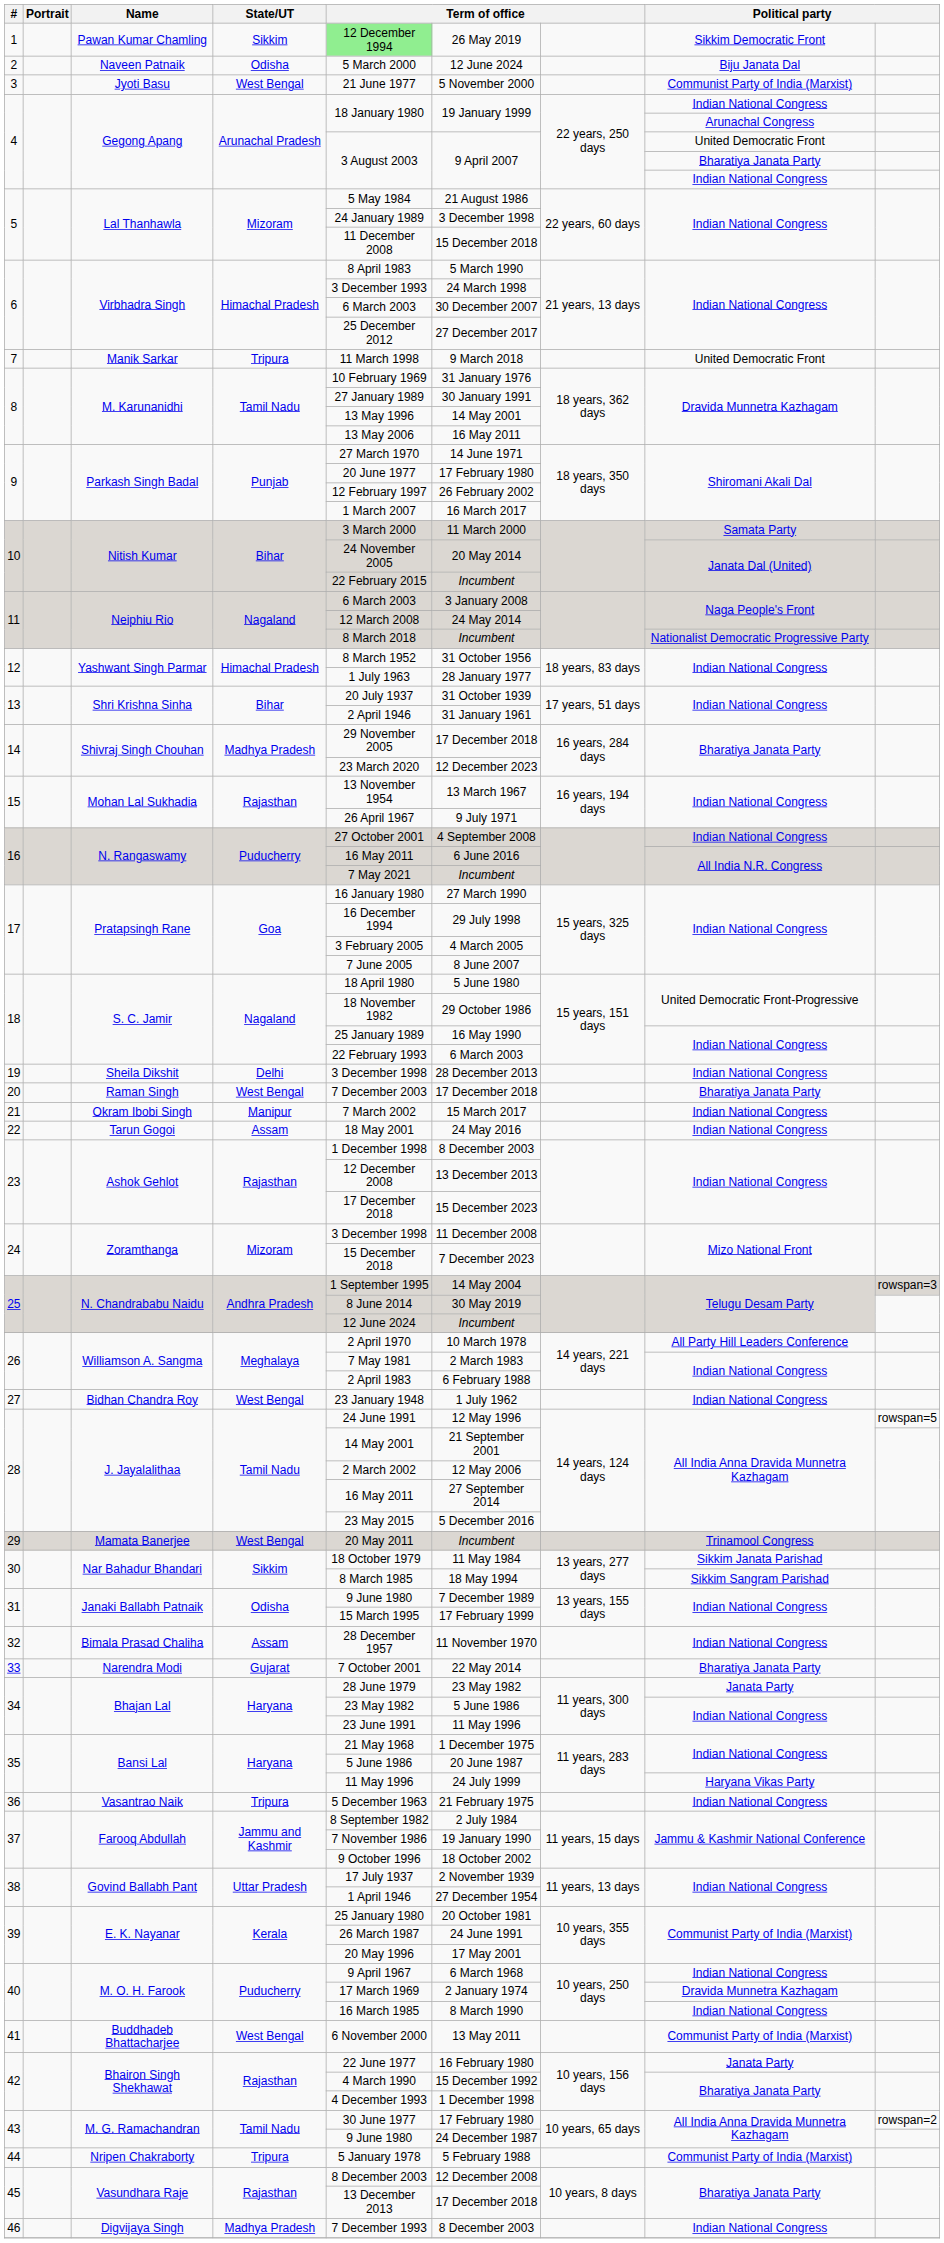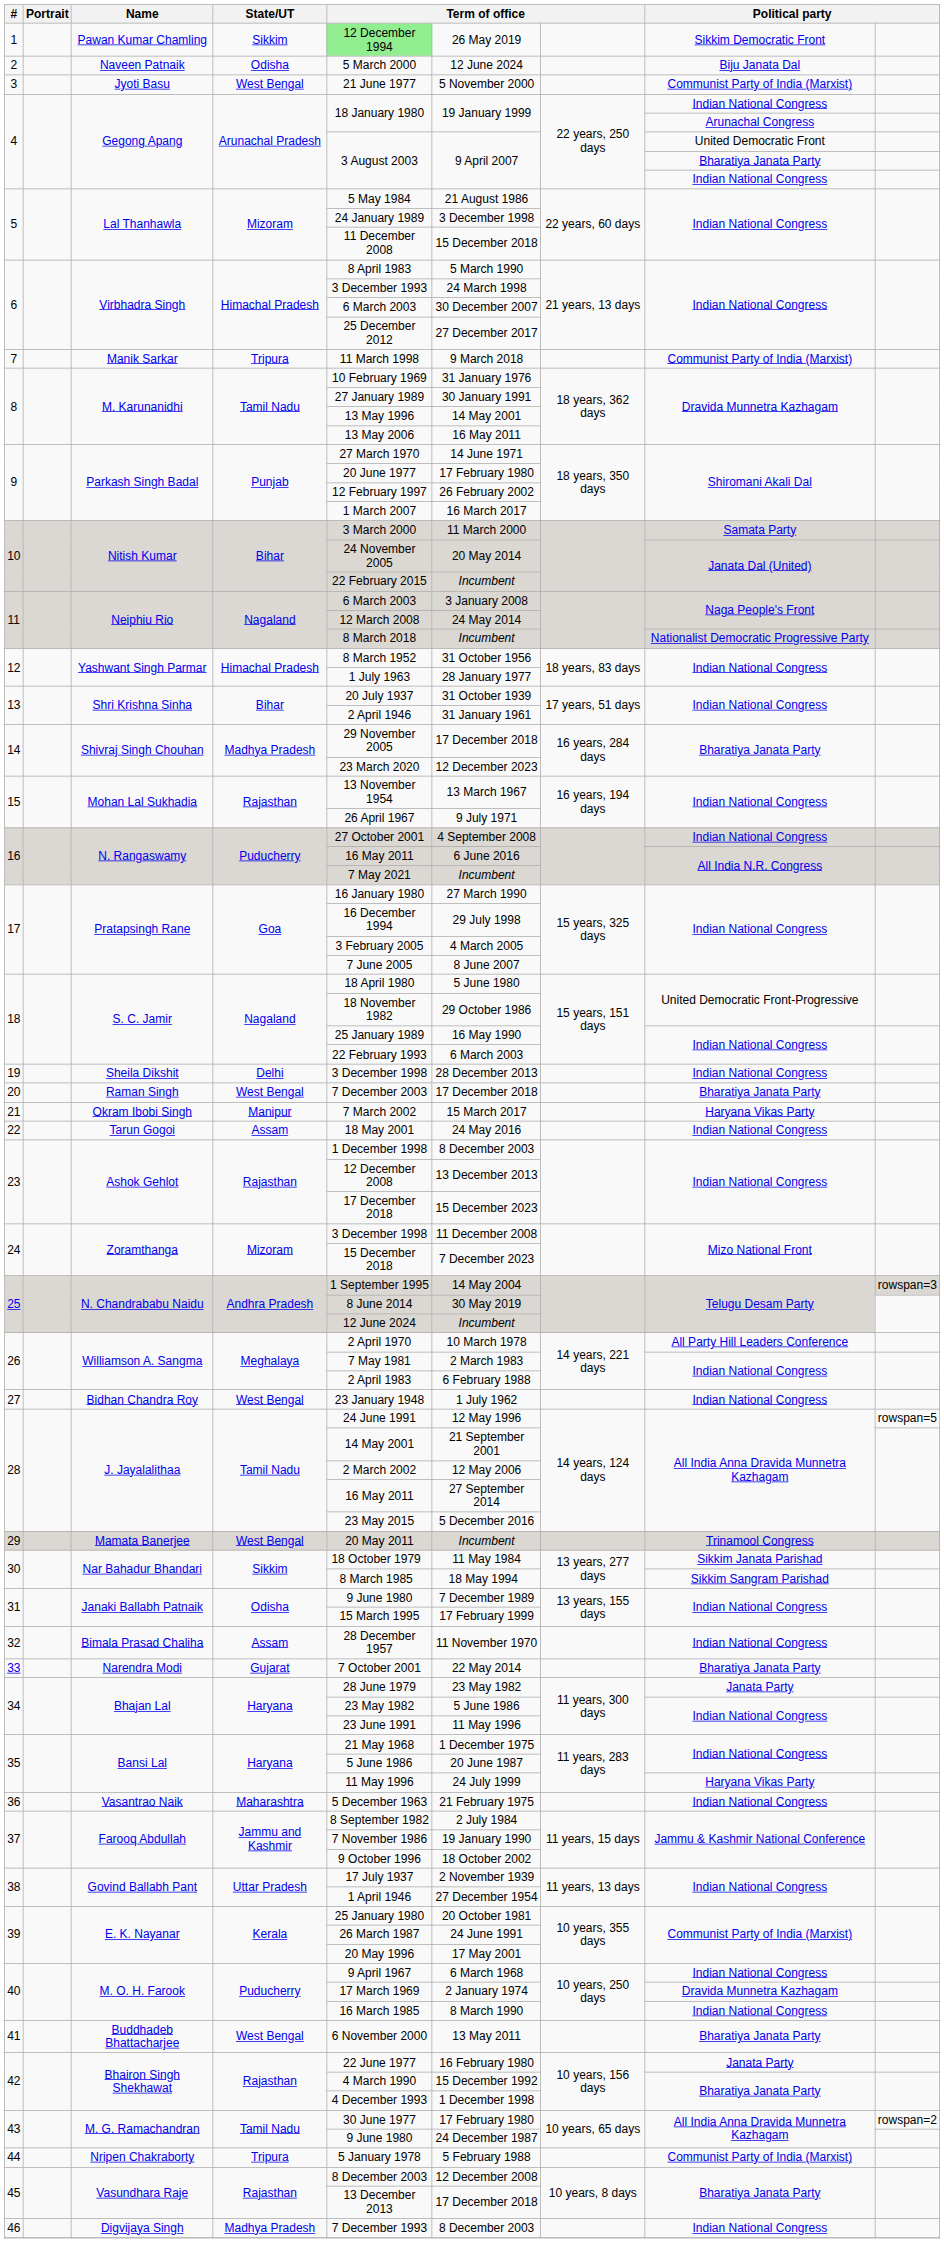(760, 359) United Democratic Front -> (760, 359) Communist Party of India (Marxist)
(760, 1111) Indian National Congress -> (760, 1111) Haryana Vikas Party
(270, 1801) Tripura -> (270, 1801) Maharashtra
(760, 2036) Communist Party of India (Marxist) -> (760, 2036) Bharatiya Janata Party
